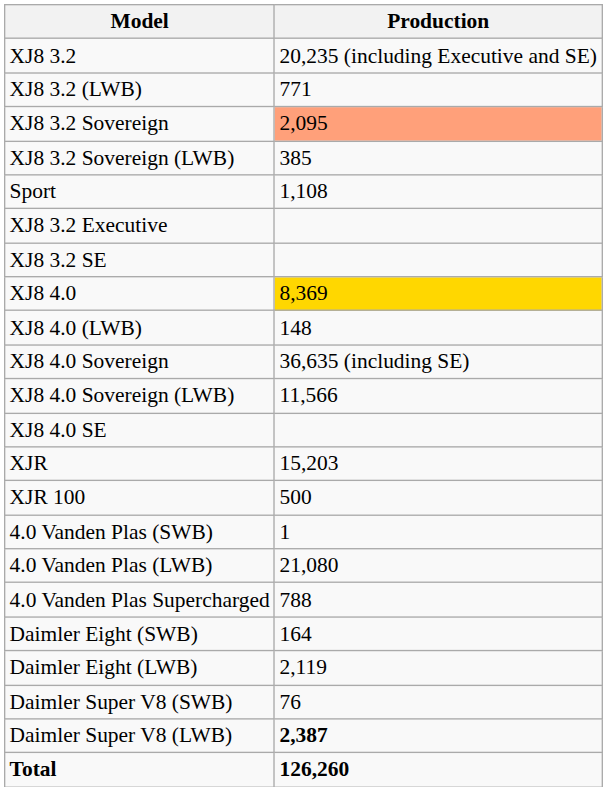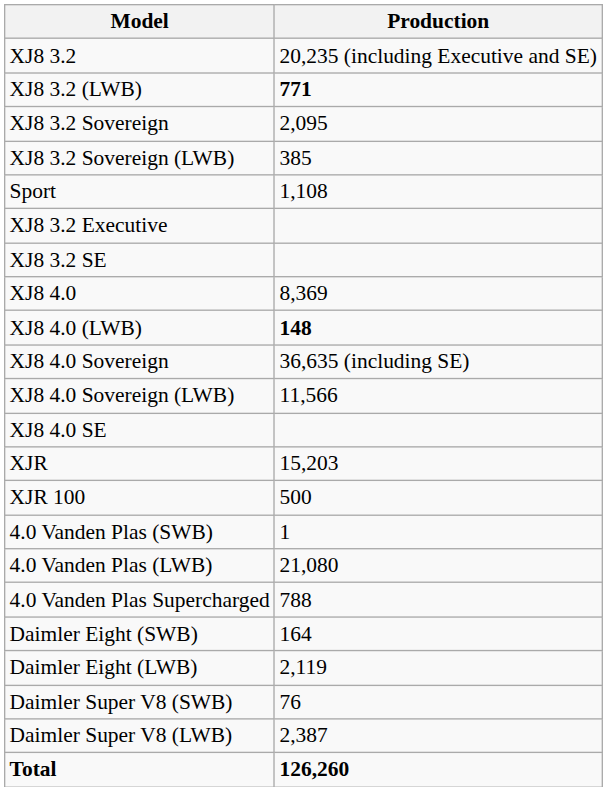(296, 89) normal -> (296, 89) bold
(304, 123) lightsalmon background -> (304, 123) no background
(304, 293) gold background -> (304, 293) no background
(296, 327) normal -> (296, 327) bold
(304, 735) bold -> (304, 735) normal
